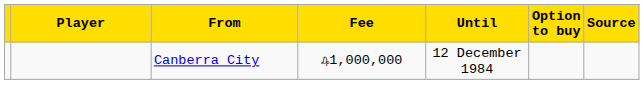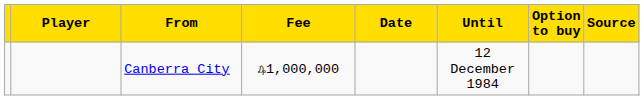+ column: (396, 23)
